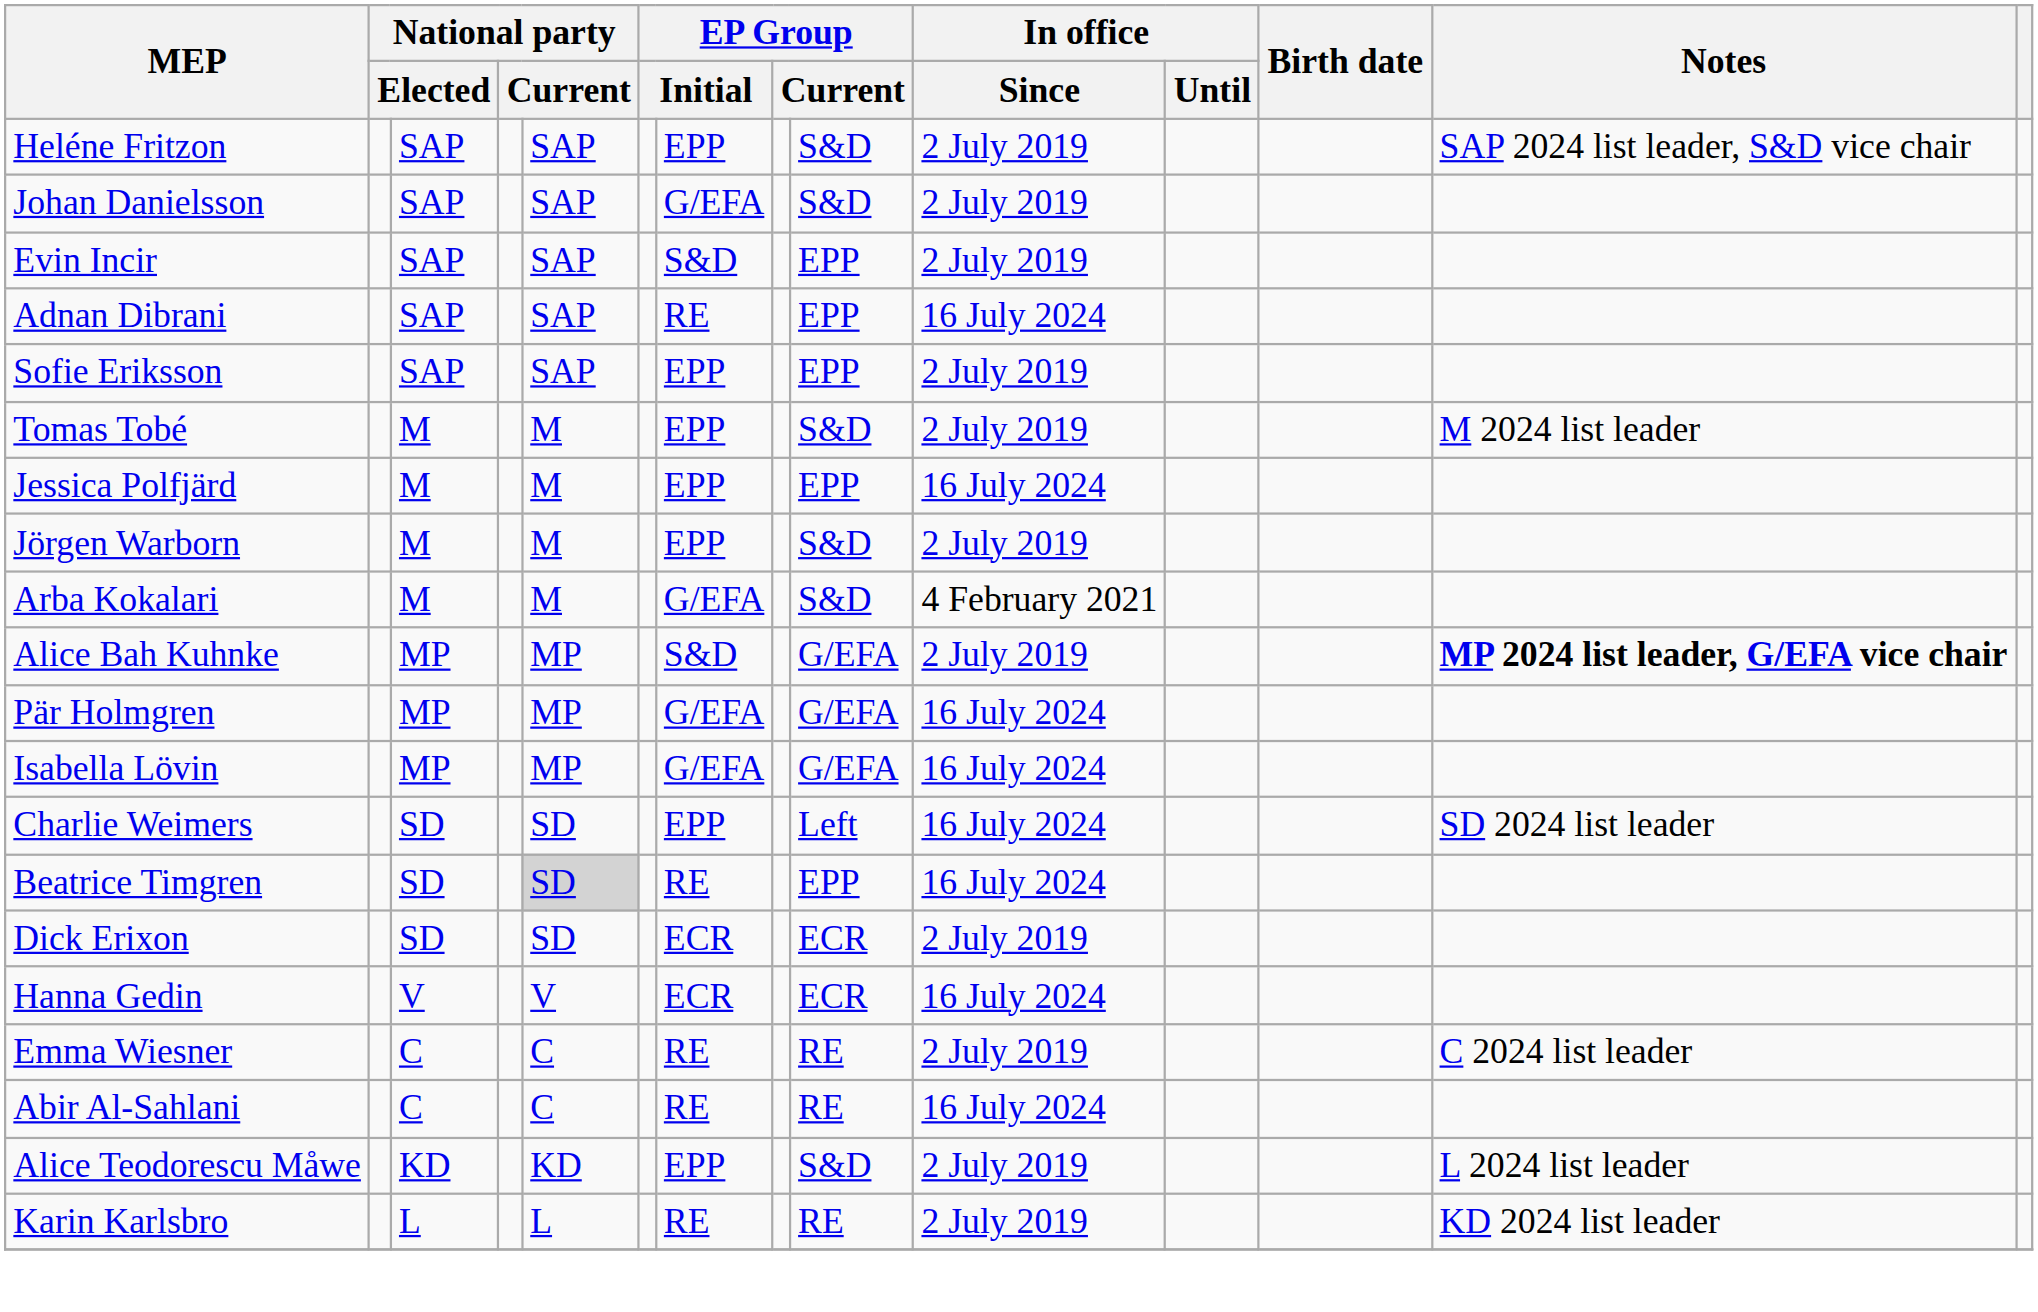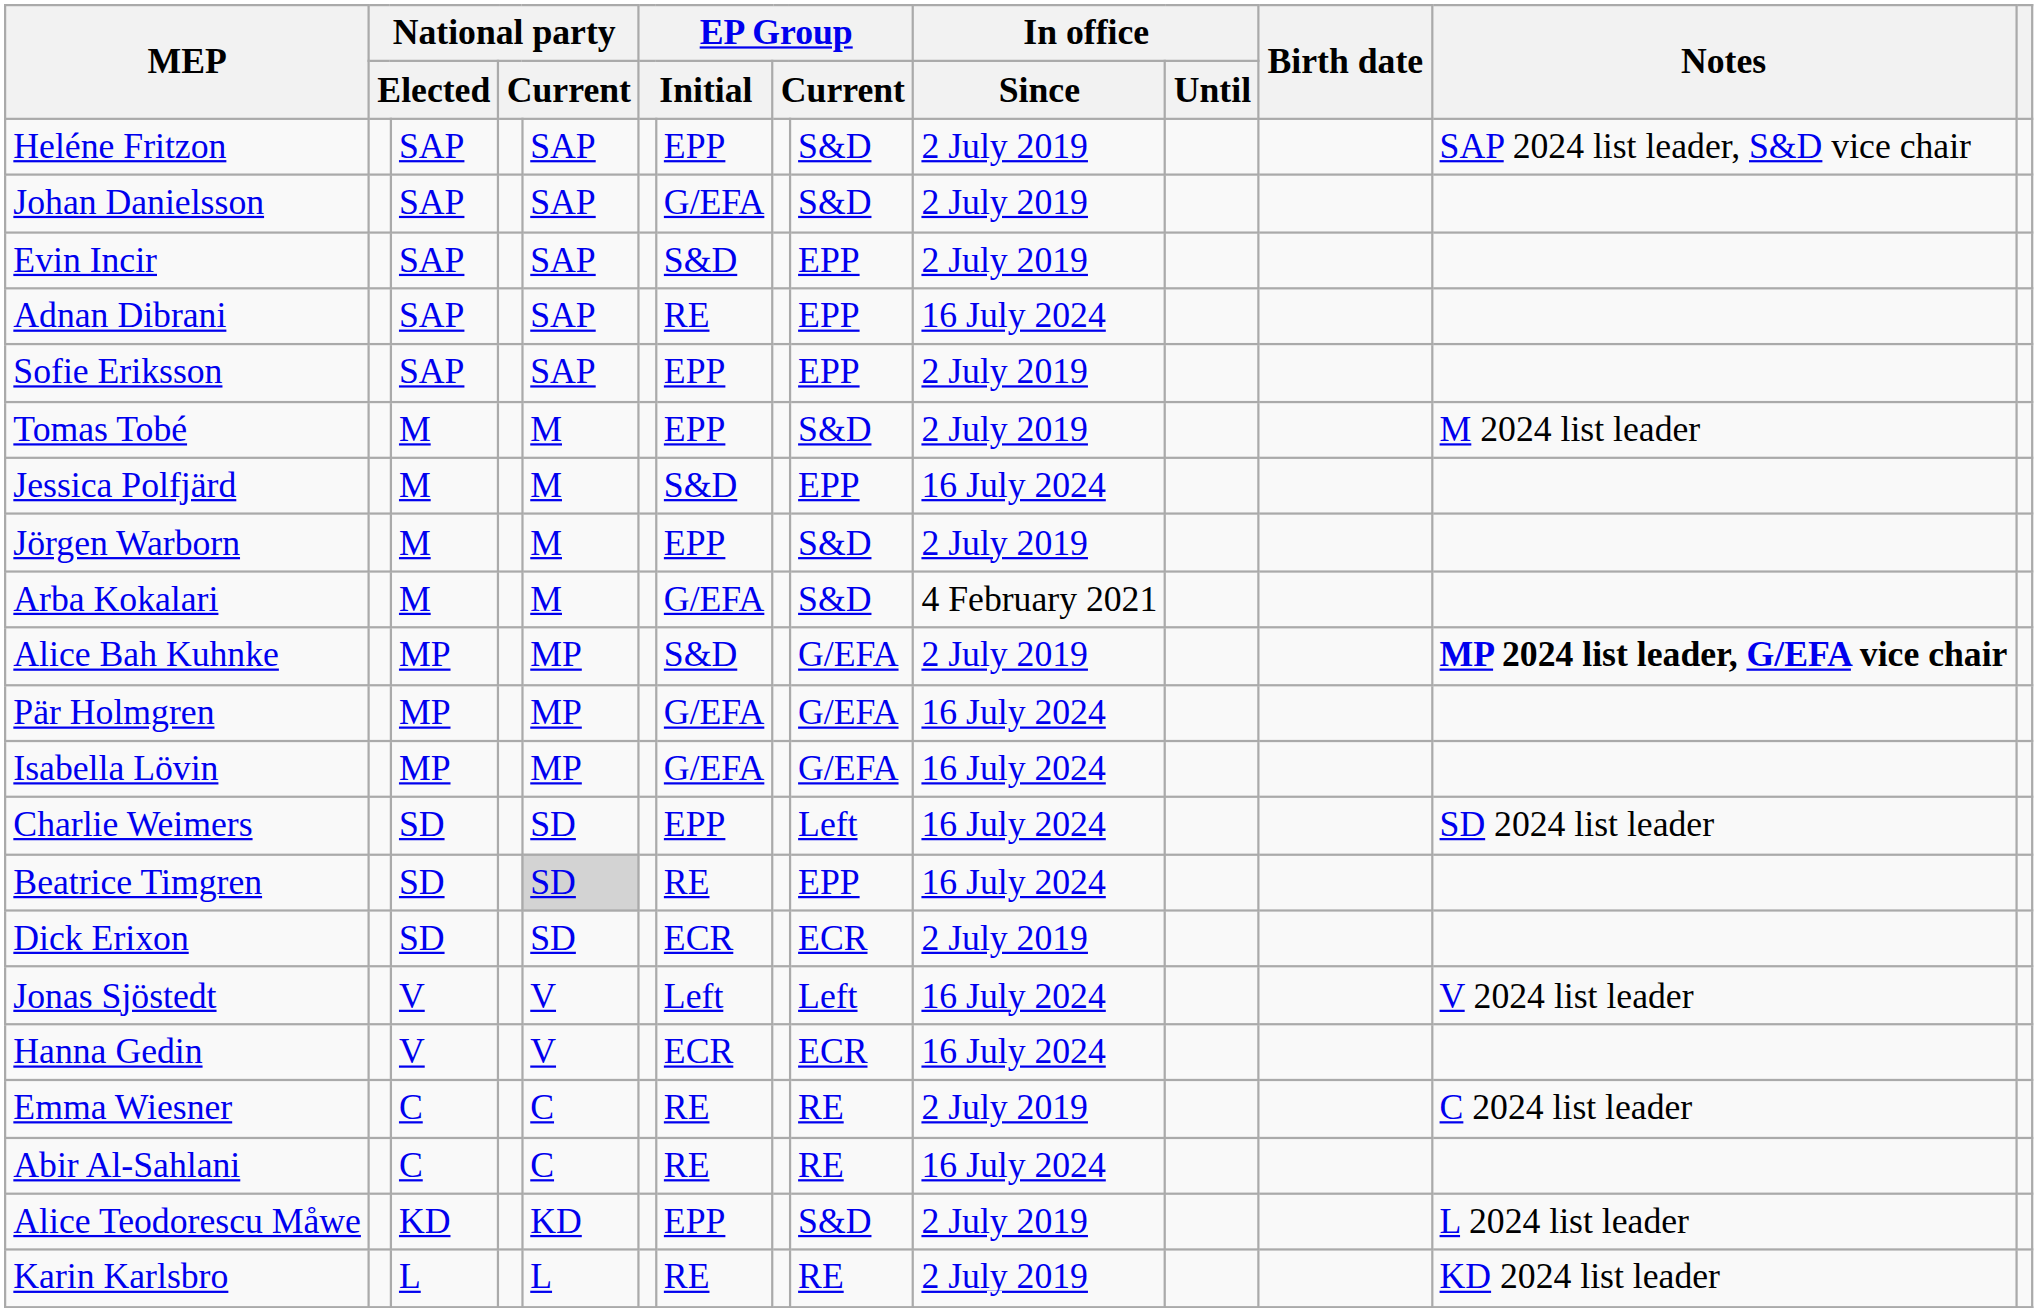(695, 485) EPP -> (701, 485) S&D
+ row: (115, 994)
